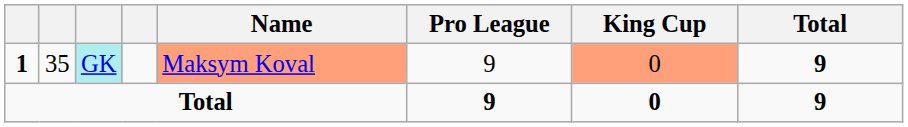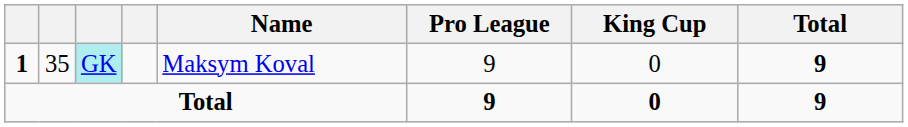(239, 63) lightsalmon background -> (239, 63) no background
(655, 63) lightsalmon background -> (655, 63) no background
